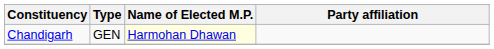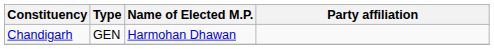(182, 35) lightyellow background -> (182, 35) no background
